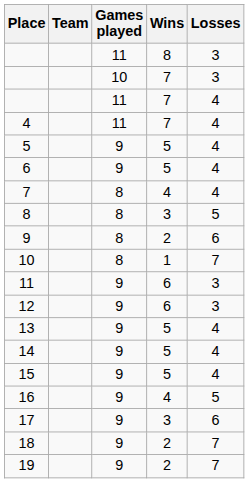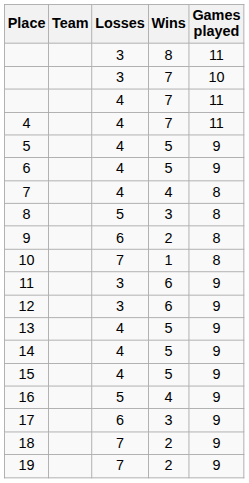columns swapped: (119, 24) <-> (216, 24)
